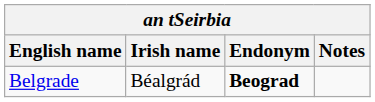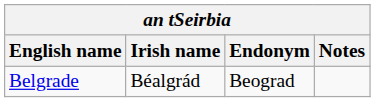(264, 81) bold -> (262, 81) normal
